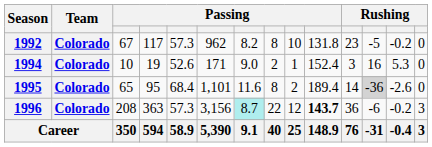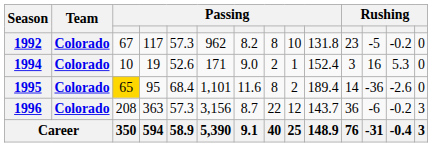(126, 87) no background -> (126, 87) gold background
(374, 87) lightgrey background -> (374, 87) no background
(249, 109) paleturquoise background -> (249, 109) no background
(323, 109) bold -> (323, 109) normal
